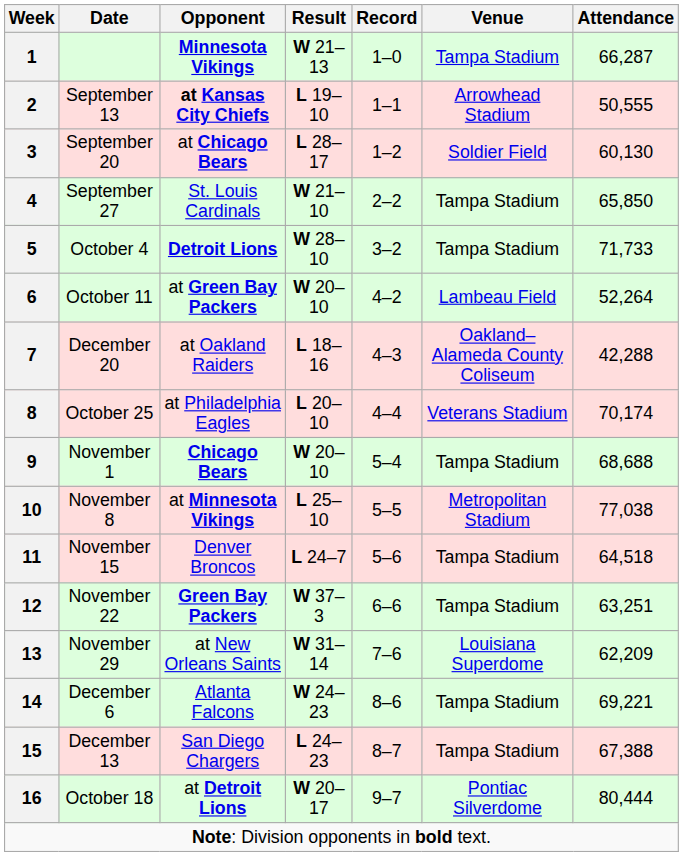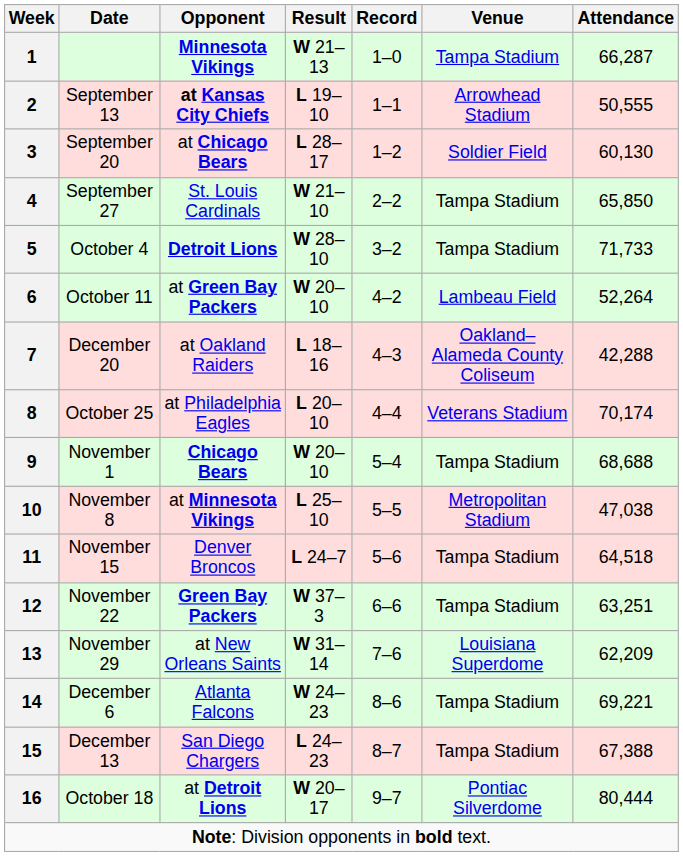(626, 510) 77,038 -> (626, 510) 47,038
